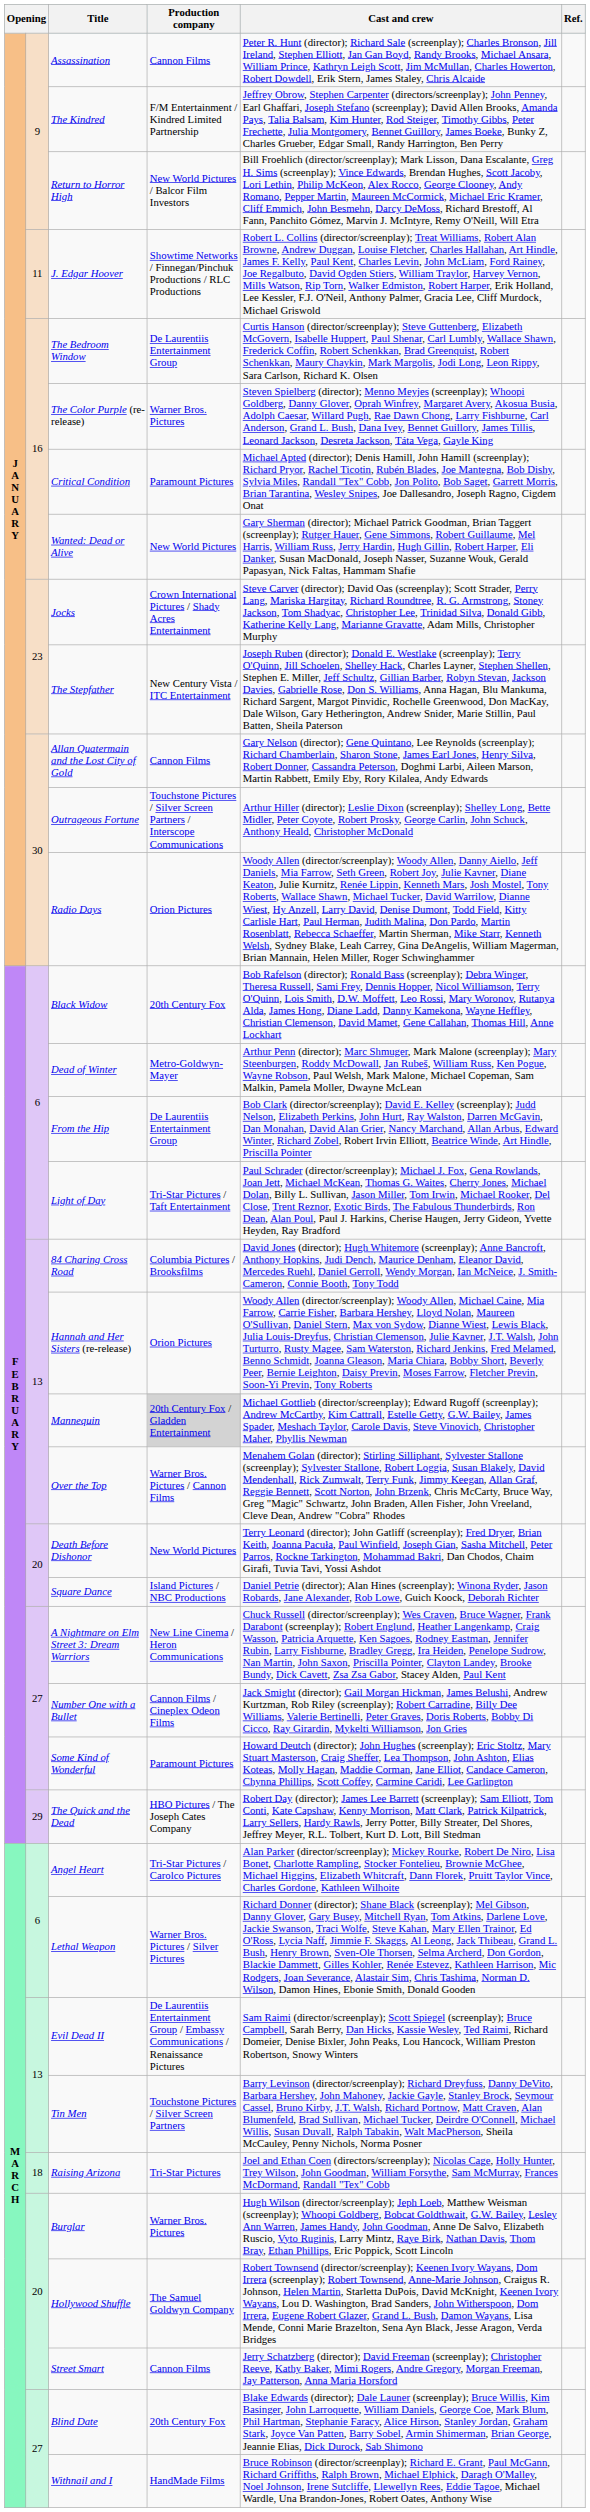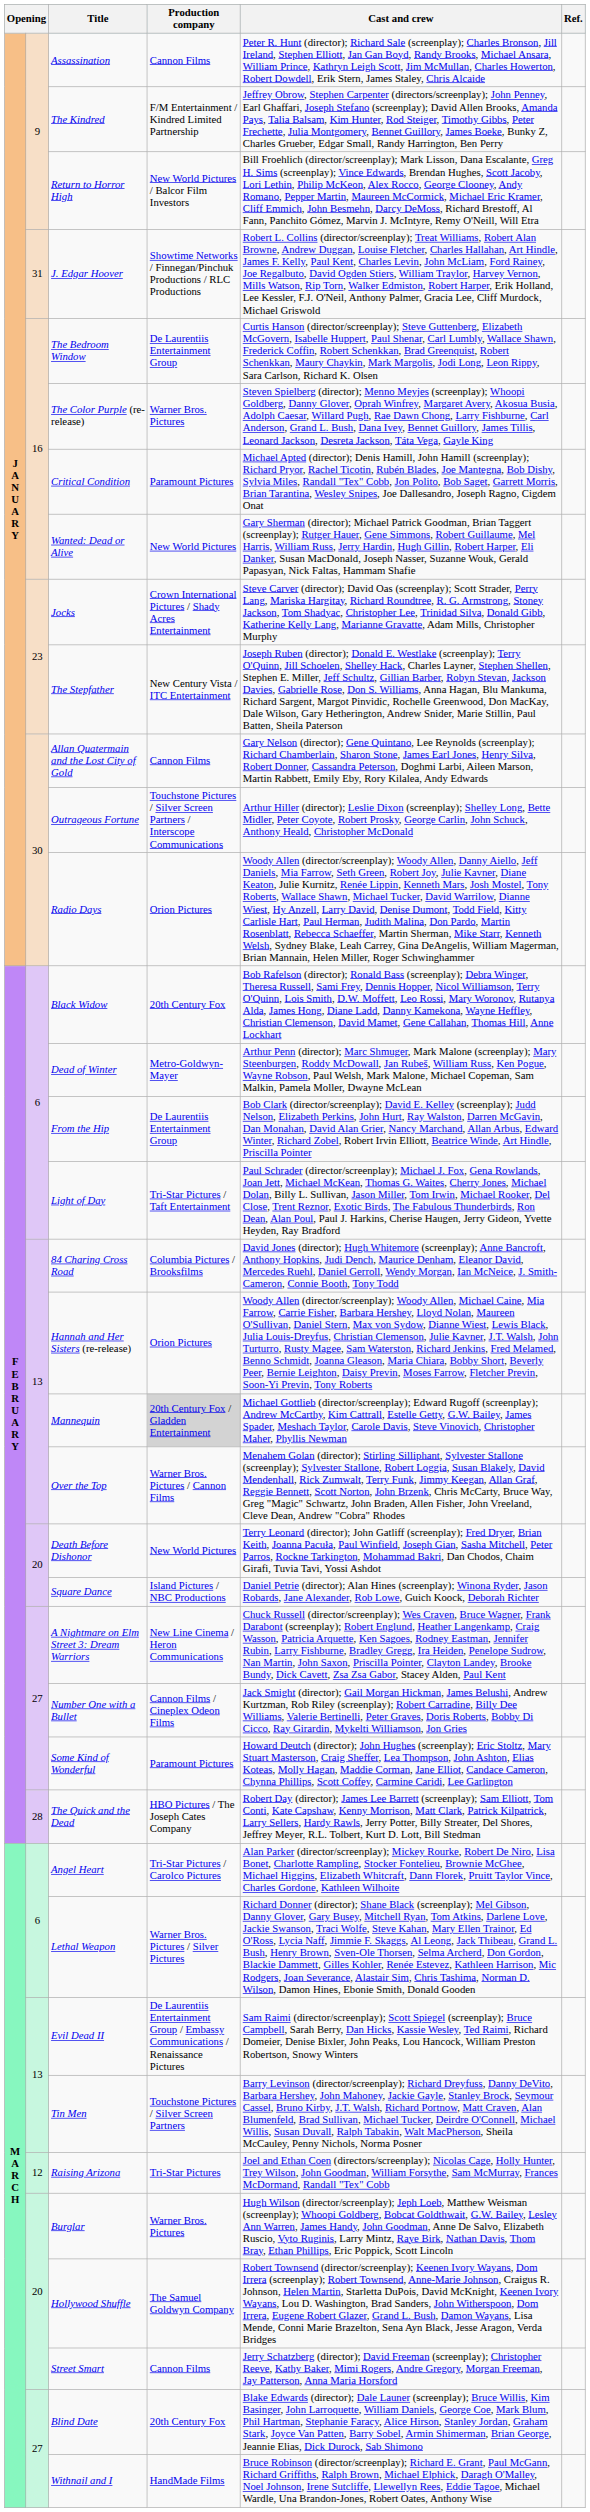(37, 273) 11 -> (37, 273) 31
(37, 1816) 29 -> (37, 1816) 28
(37, 2173) 18 -> (37, 2173) 12
